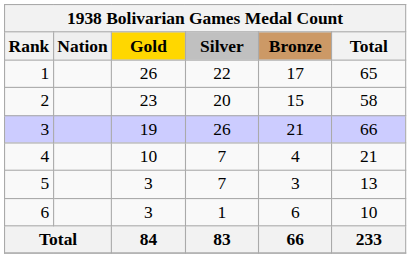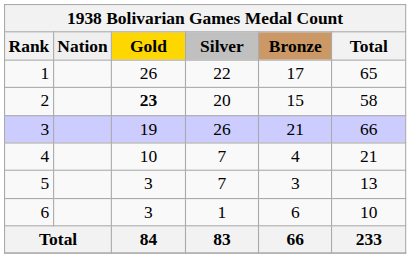(148, 101) normal -> (148, 101) bold
